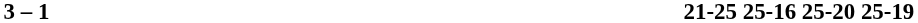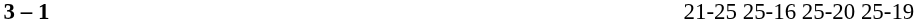(799, 11) bold -> (799, 11) normal
